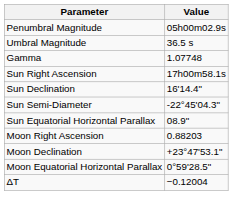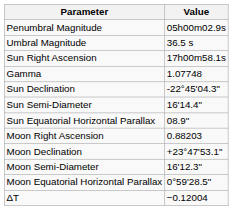rows swapped: (24, 58) <-> (52, 74)
(184, 89) 16'14.4" -> (193, 89) -22°45'04.3"
(193, 105) -22°45'04.3" -> (184, 105) 16'14.4"
+ row: (53, 167)
